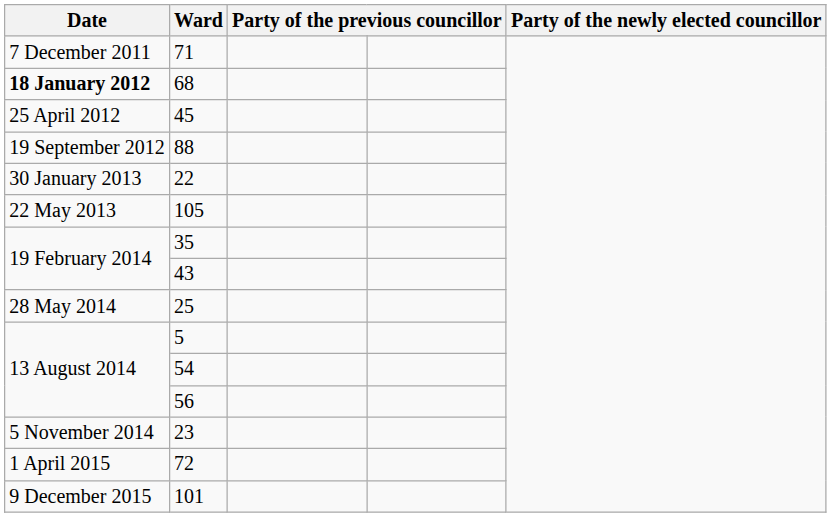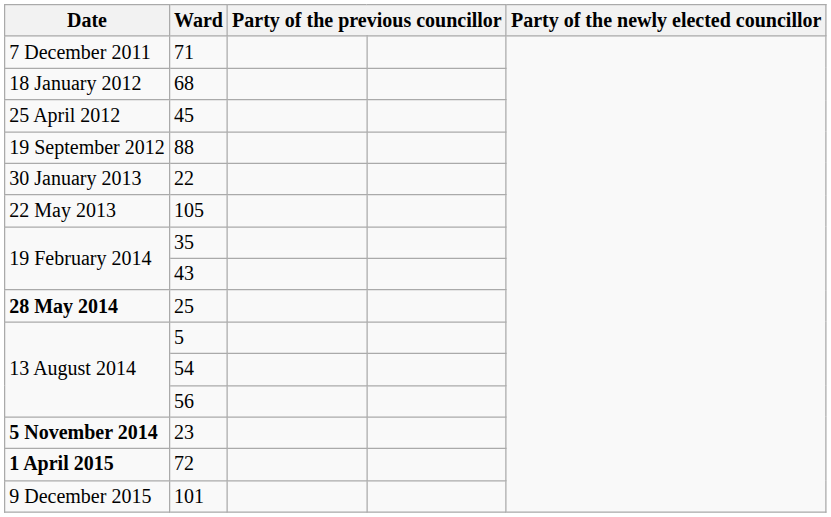(80, 83) bold -> (75, 83) normal
(63, 305) normal -> (64, 305) bold
(81, 432) normal -> (83, 432) bold
(60, 464) normal -> (61, 464) bold
